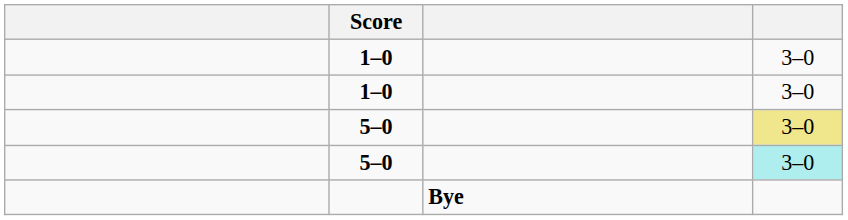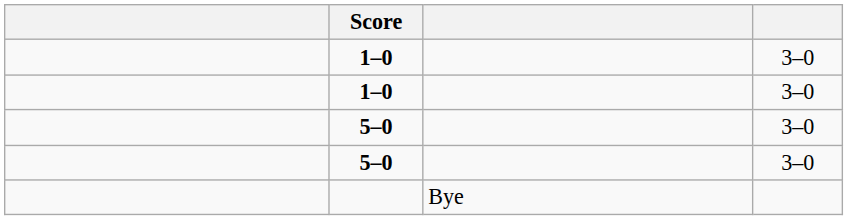(798, 127) khaki background -> (798, 127) no background
(798, 162) paleturquoise background -> (798, 162) no background
(446, 197) bold -> (446, 197) normal
